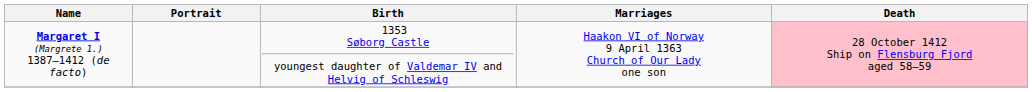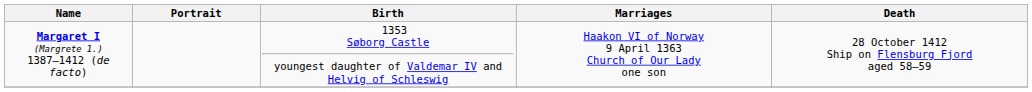(900, 54) pink background -> (900, 54) no background
